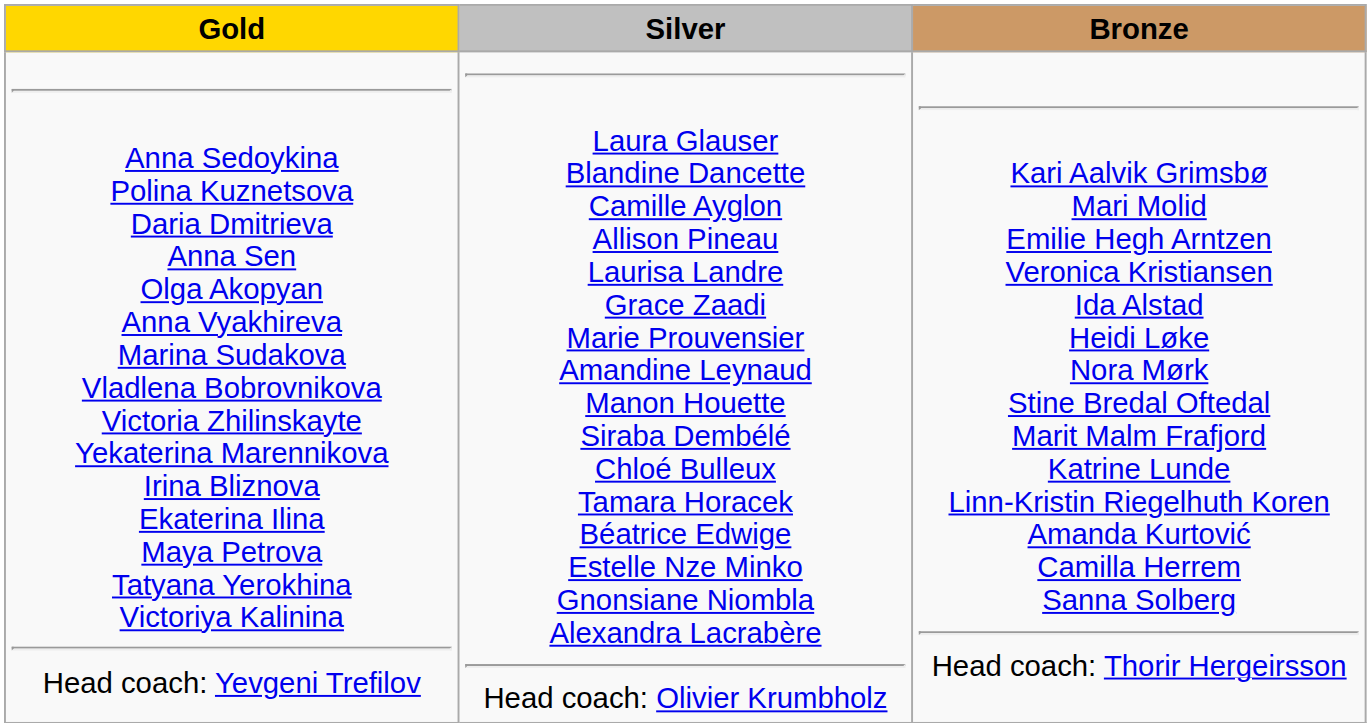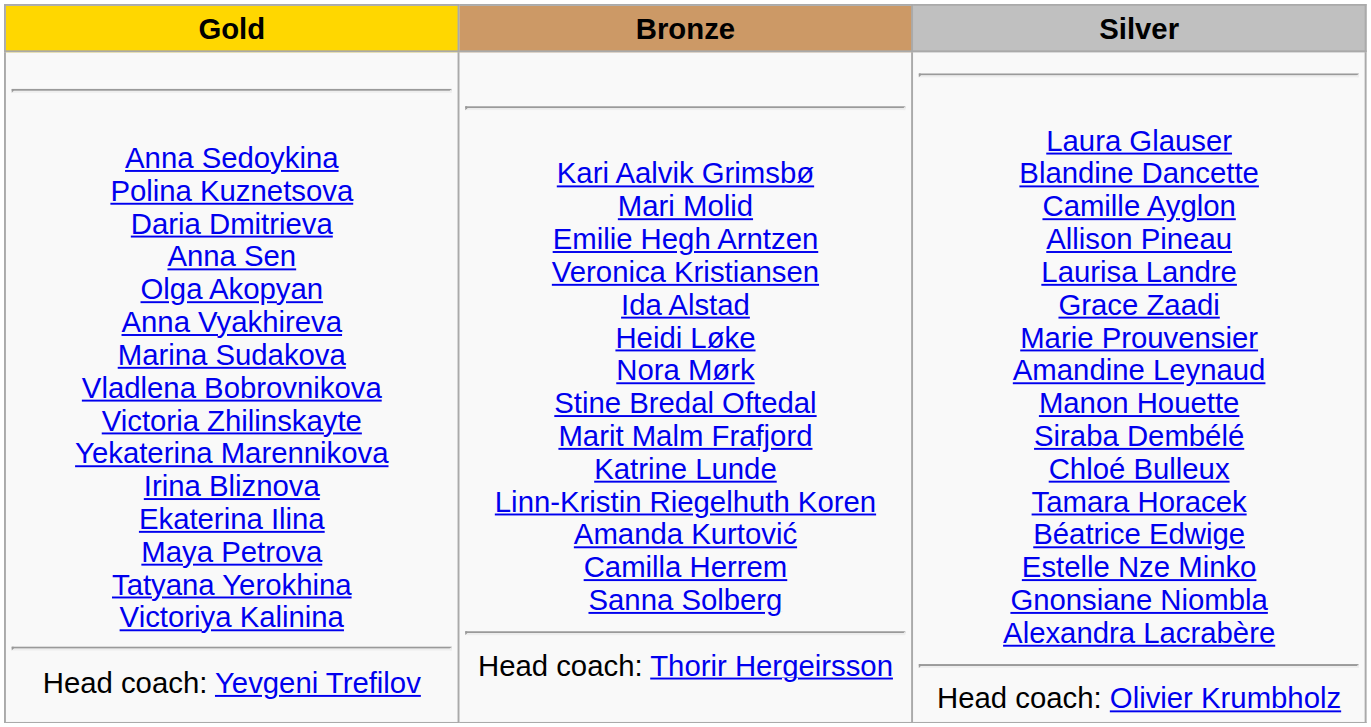columns swapped: (685, 28) <-> (1139, 28)
